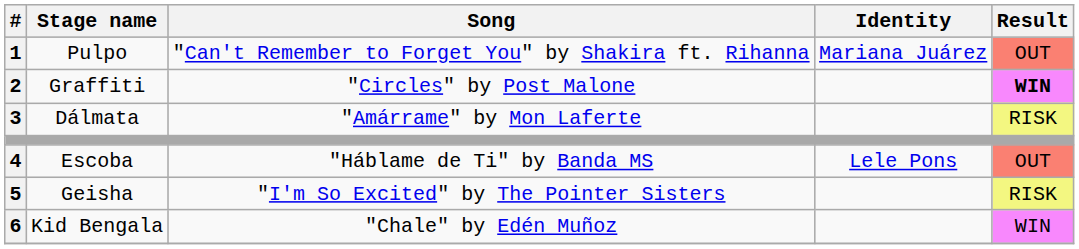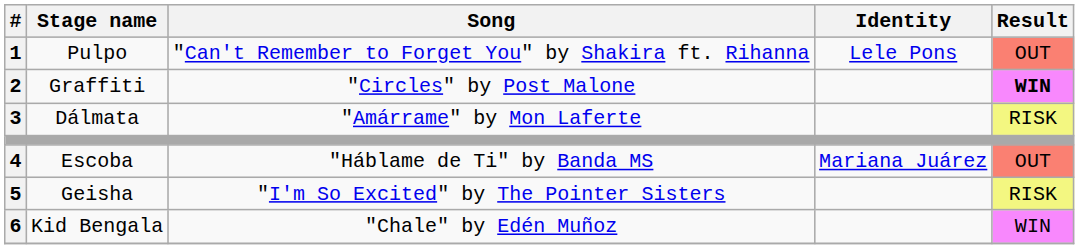(903, 54) Mariana Juárez -> (903, 54) Lele Pons
(903, 161) Lele Pons -> (903, 161) Mariana Juárez
